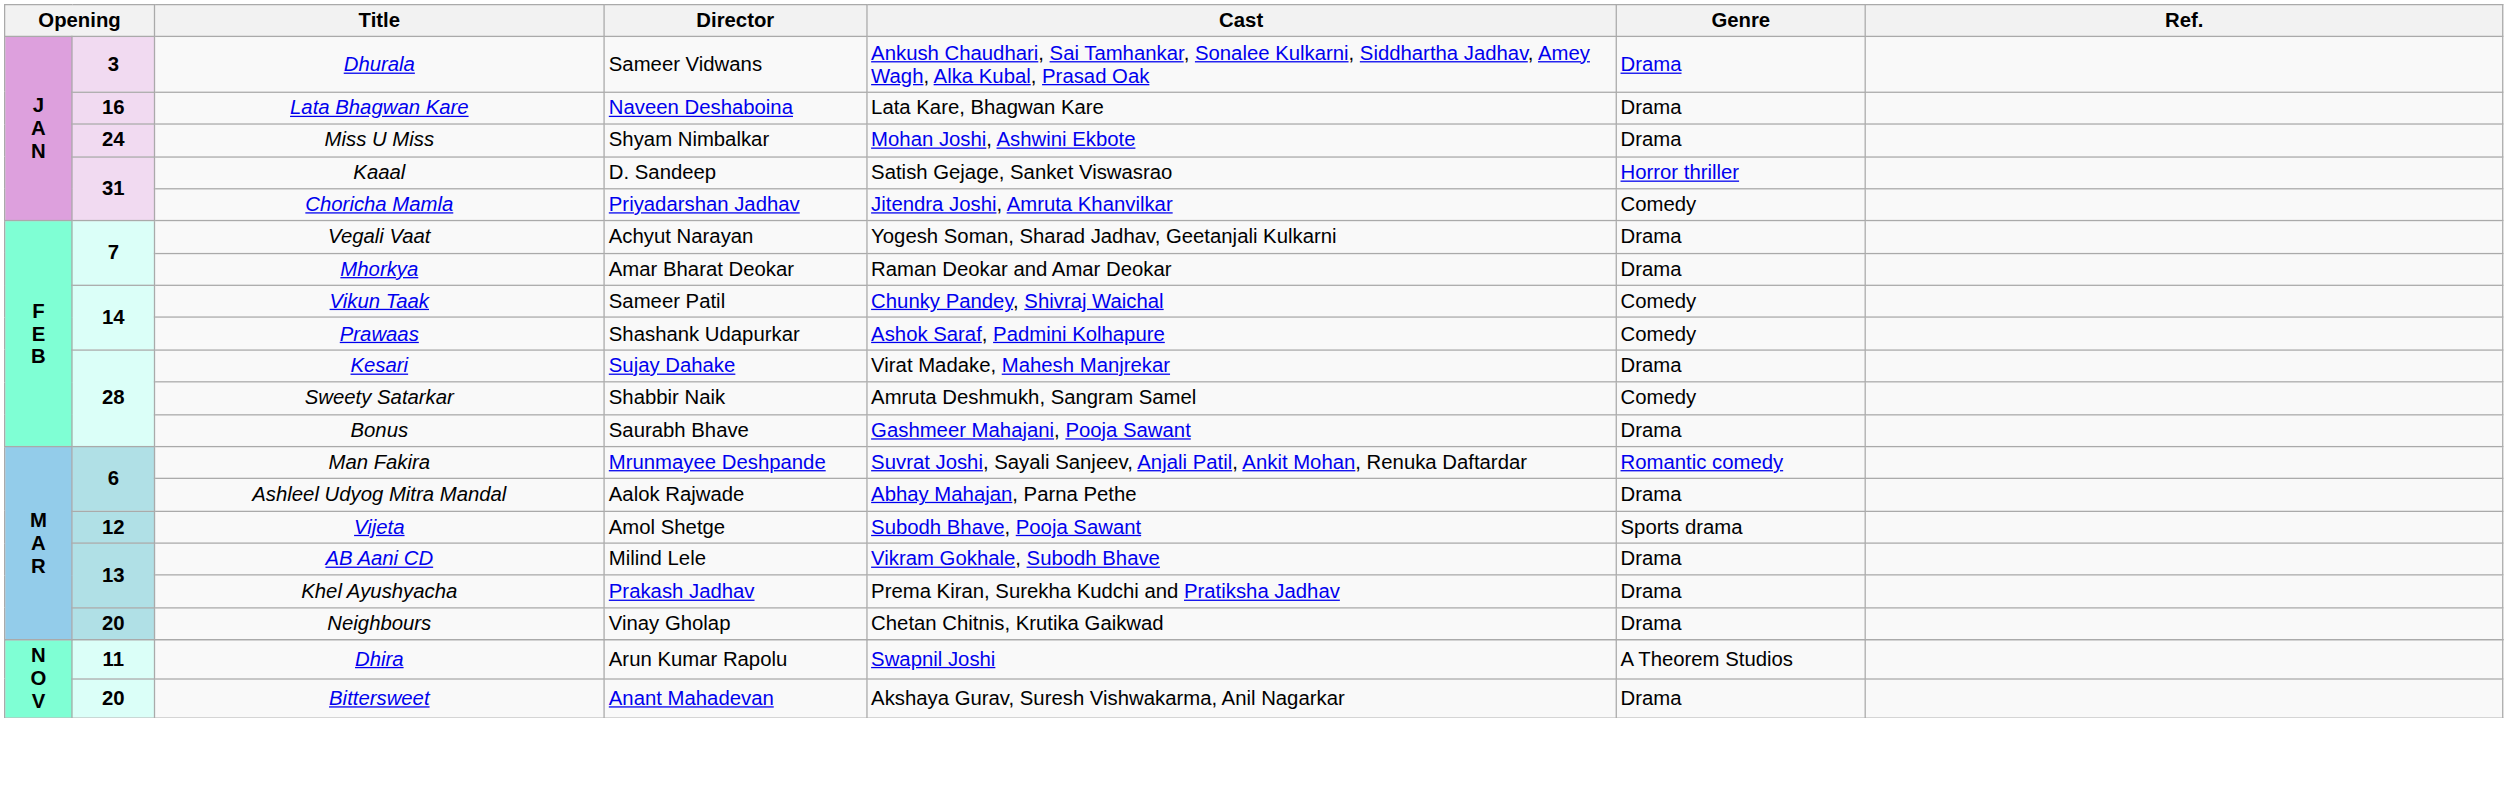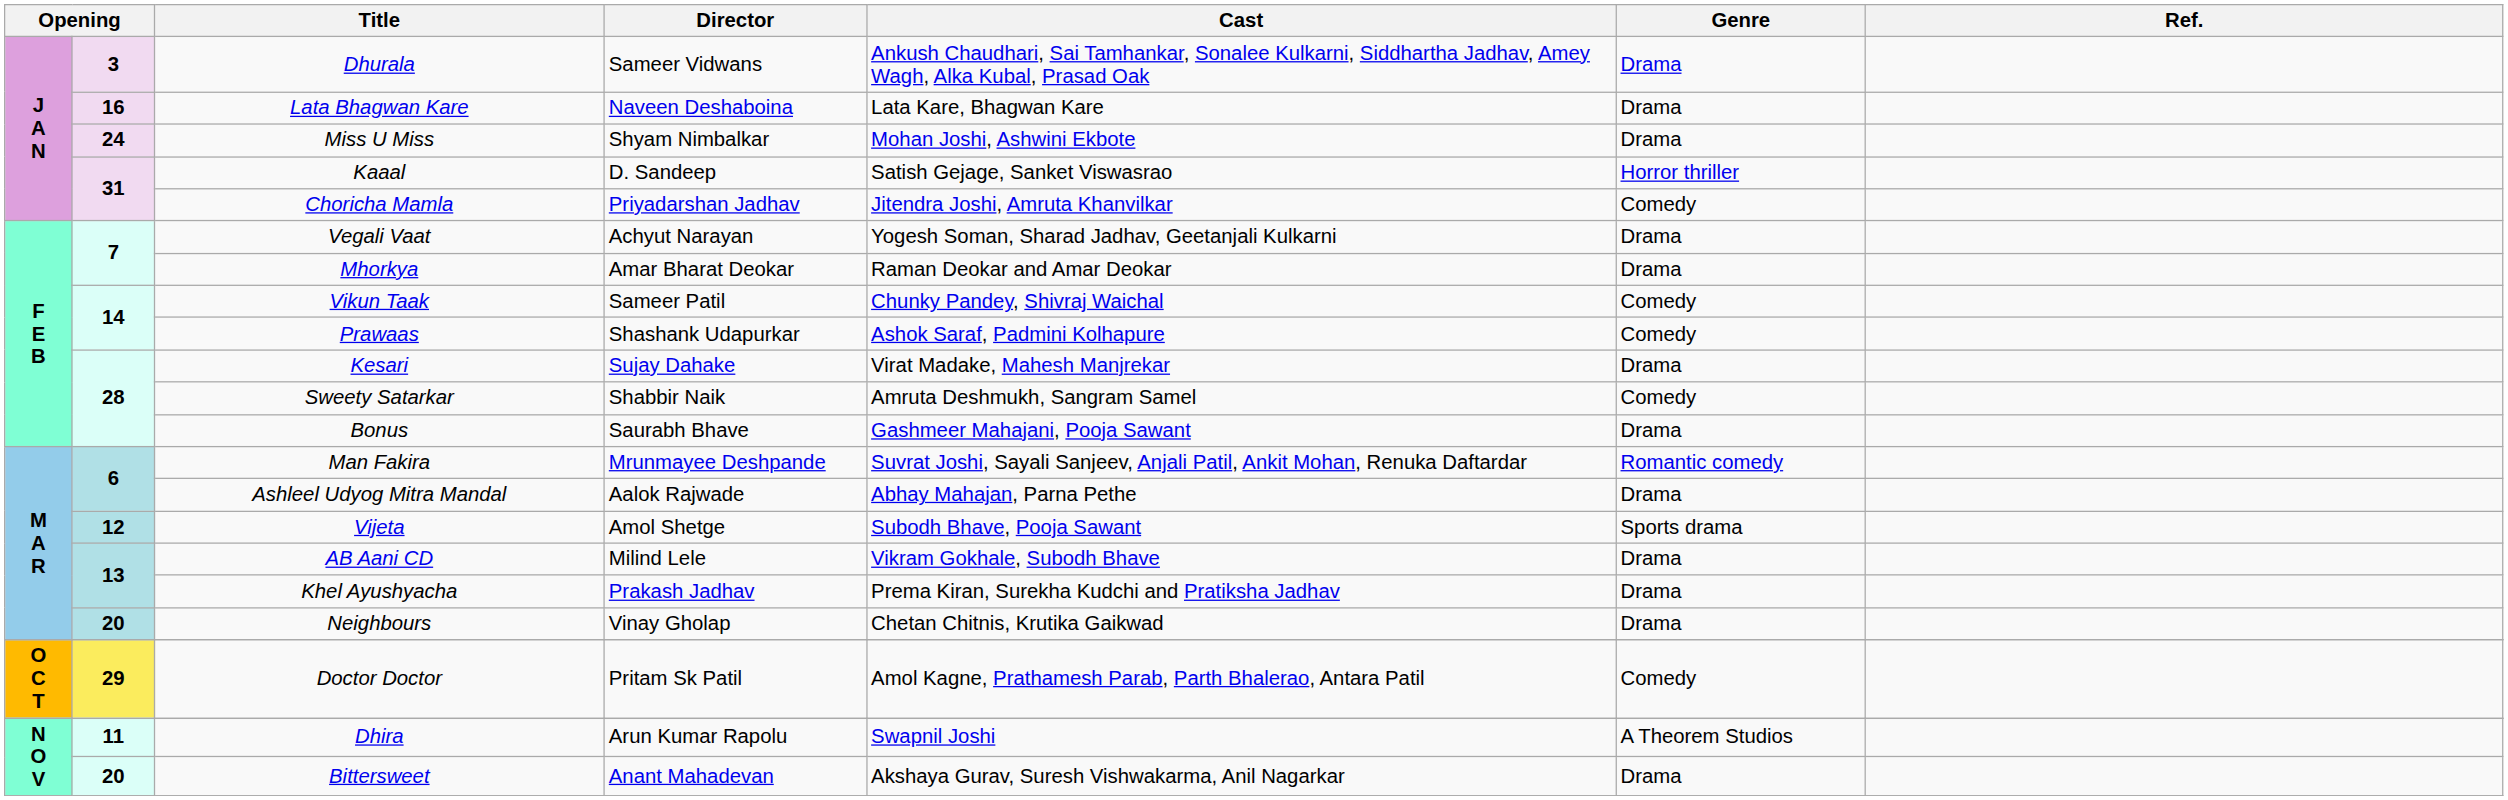+ row: (379, 678)
